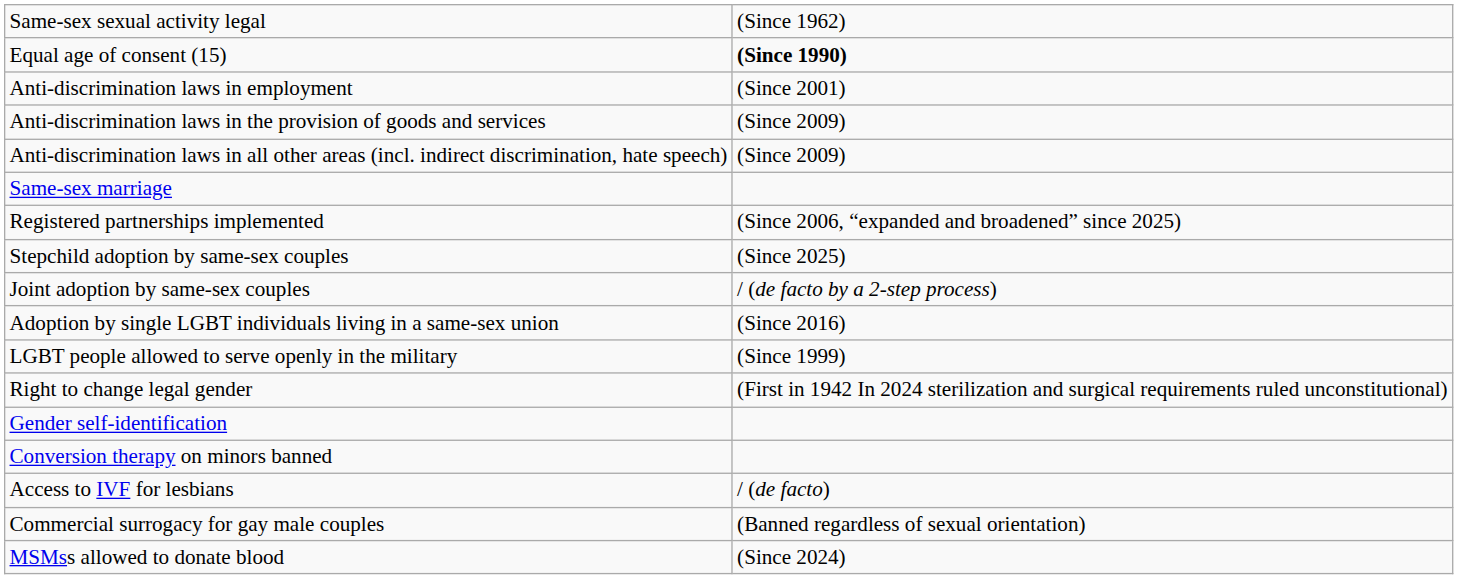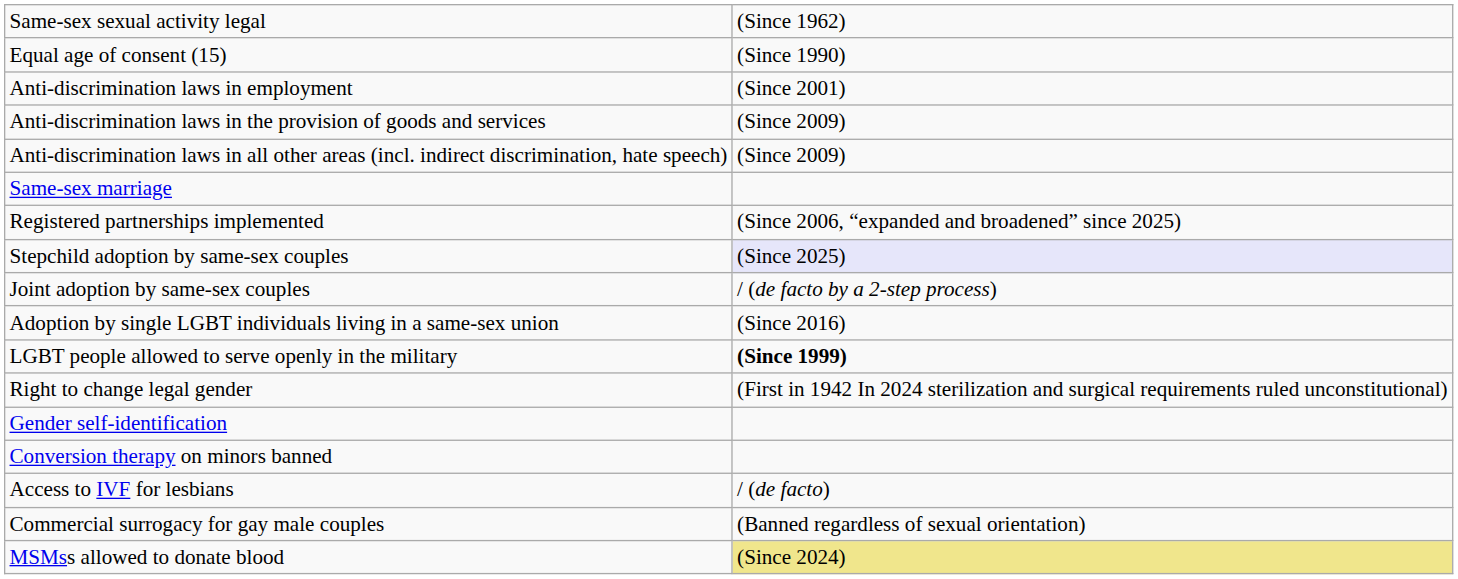(792, 54) bold -> (791, 54) normal
(791, 255) no background -> (791, 255) lavender background
(791, 356) normal -> (792, 356) bold
(791, 557) no background -> (791, 557) khaki background
